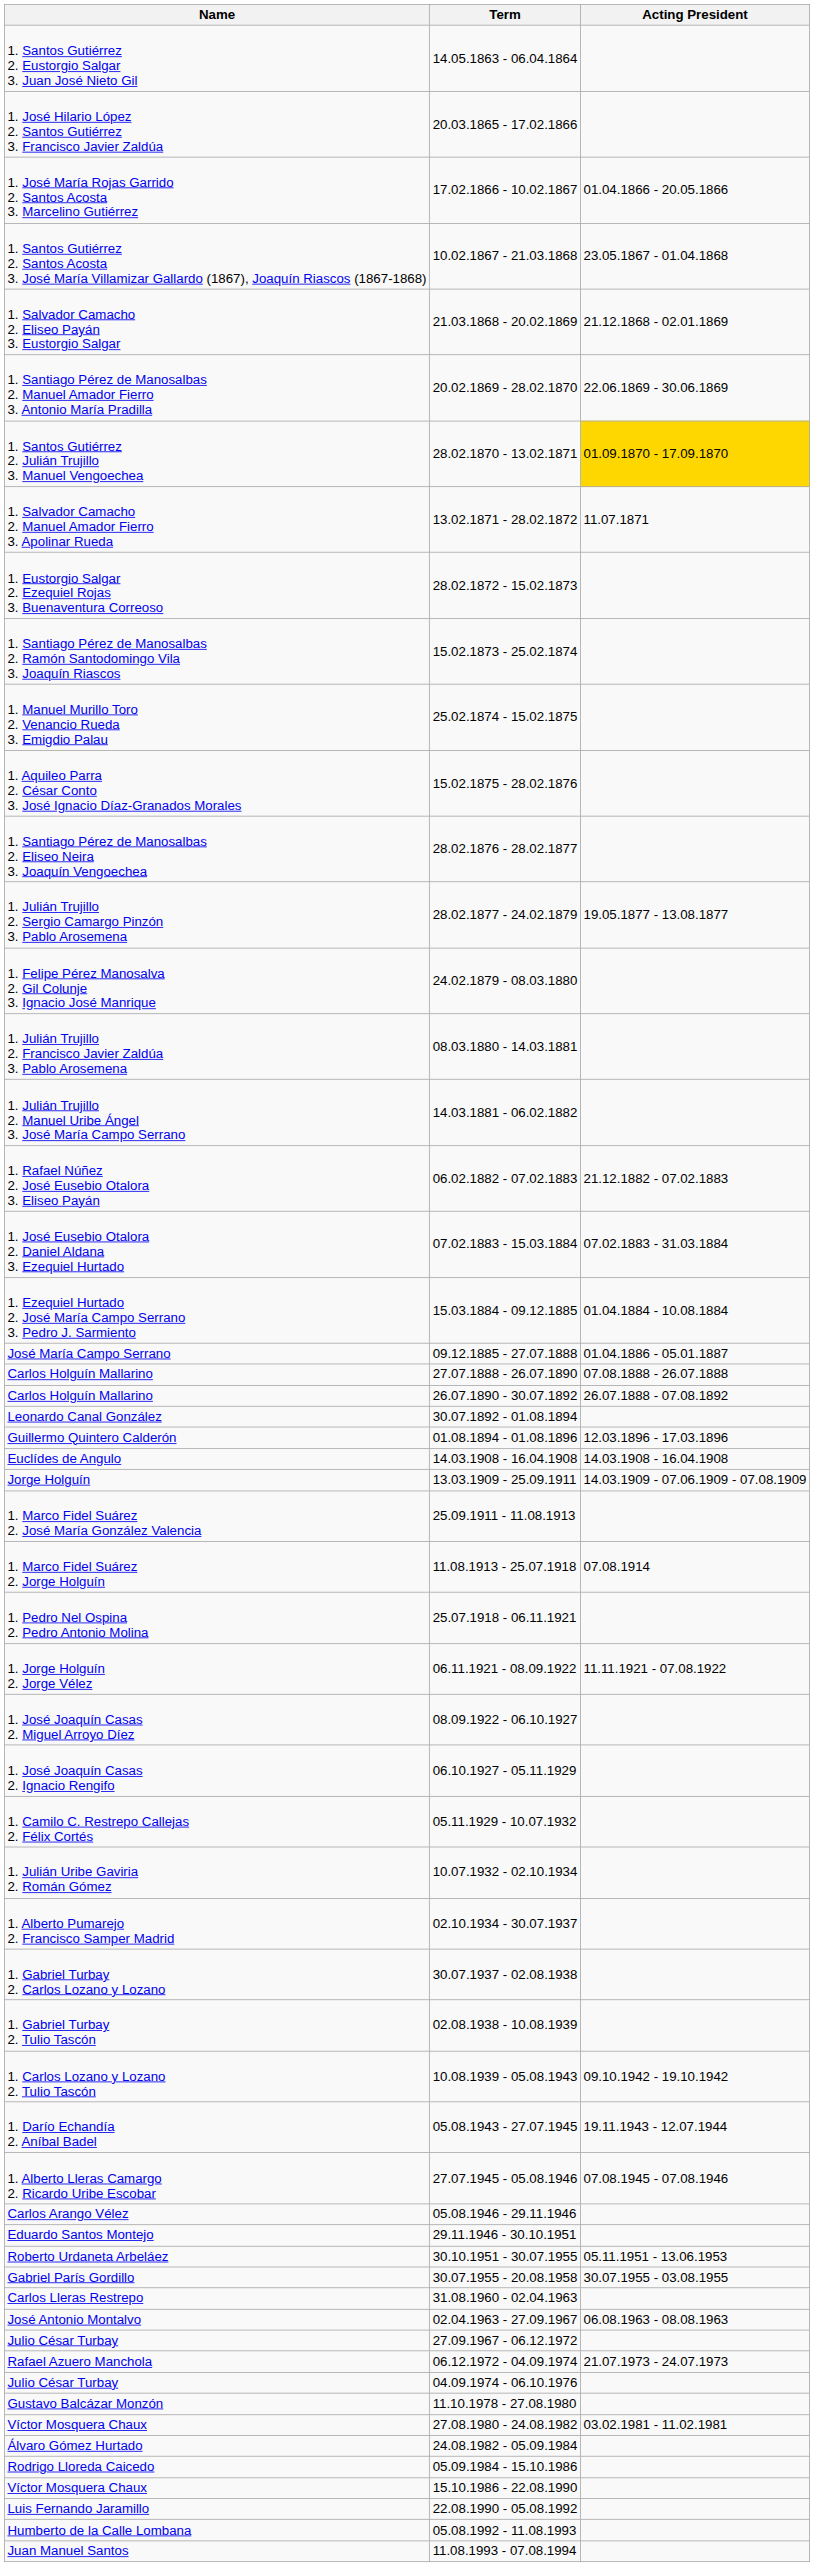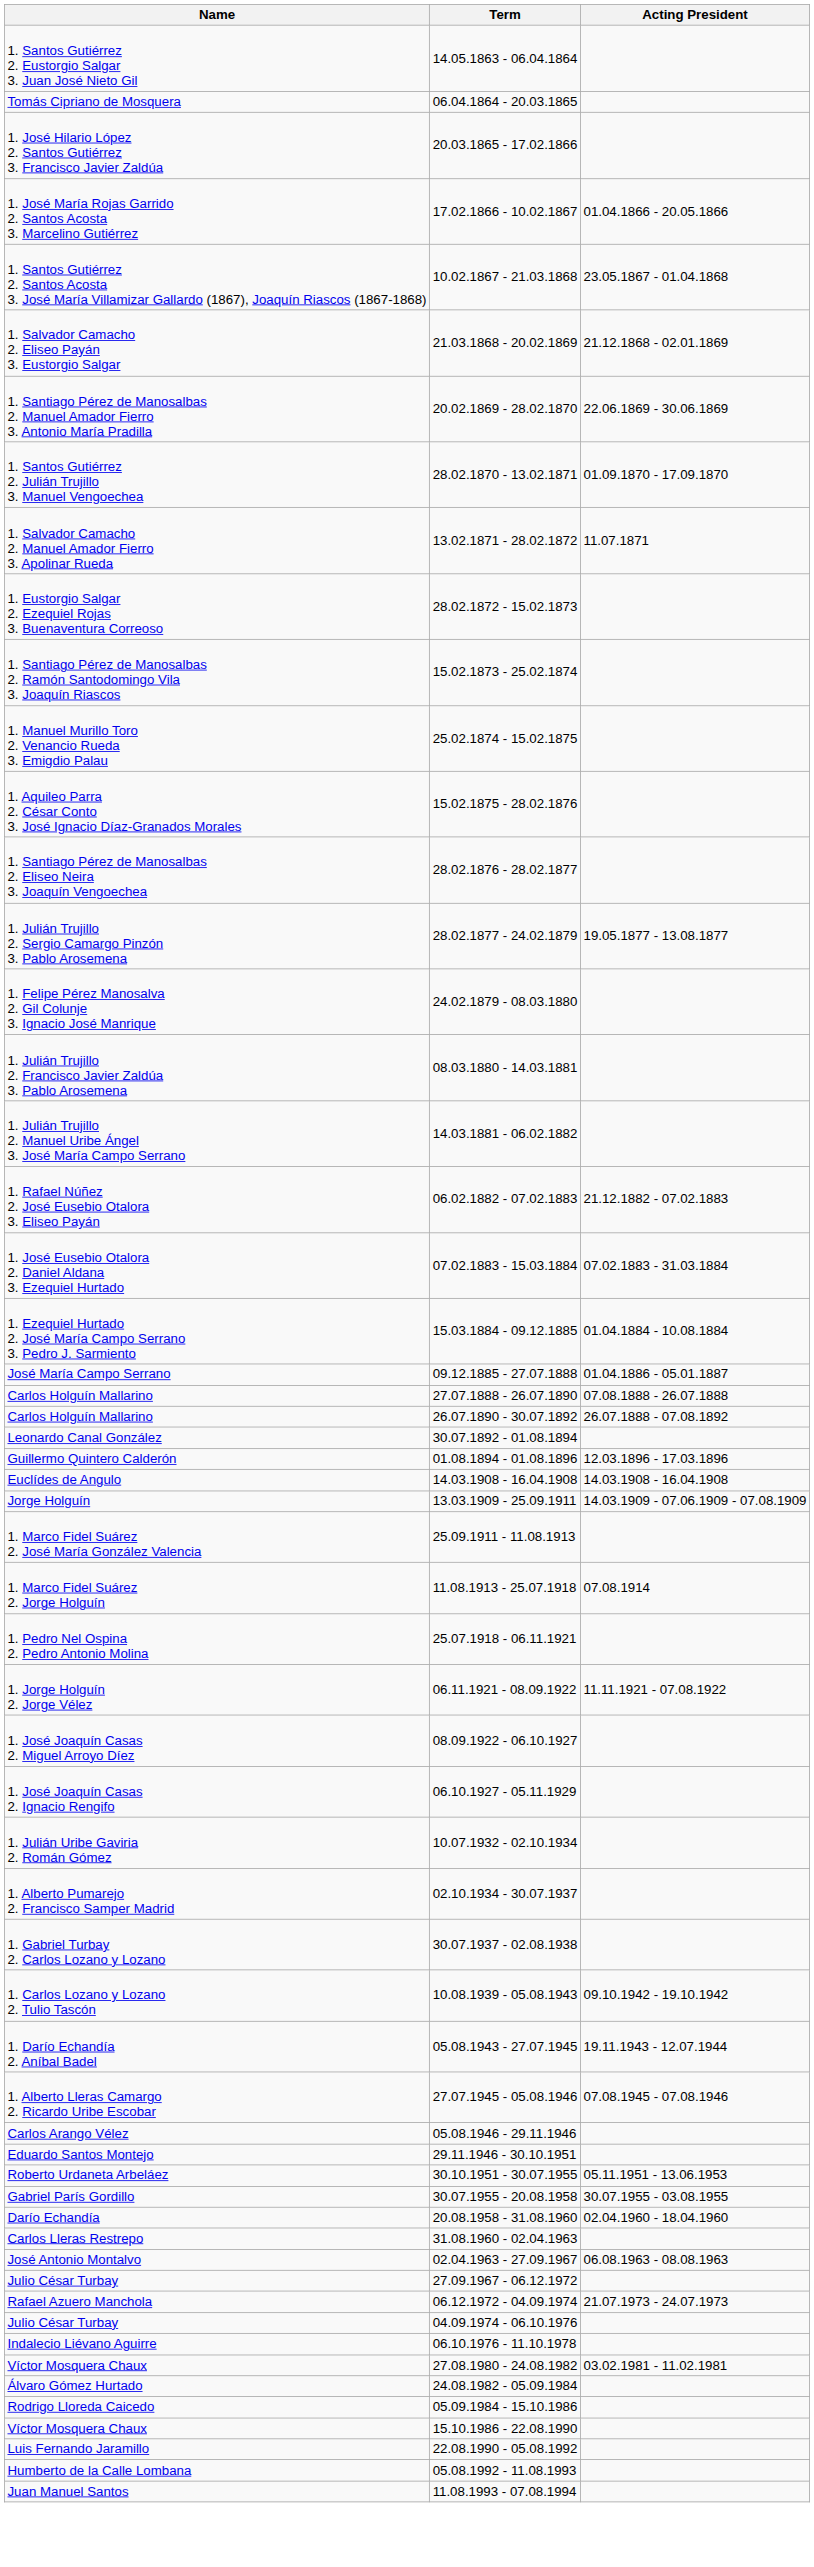+ row: (94, 101)
(656, 453) gold background -> (656, 474) no background
- row: (98, 1829)
- row: (58, 2032)
+ row: (54, 2217)
+ row: (82, 2344)
- row: (85, 2403)
